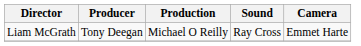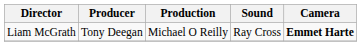(317, 31) normal -> (320, 31) bold
